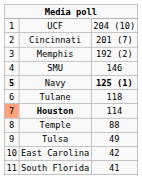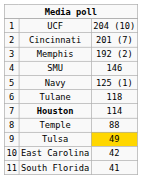(12, 82) bold -> (12, 82) normal
(114, 82) bold -> (114, 82) normal
(12, 111) lightsalmon background -> (12, 111) no background
(114, 139) no background -> (114, 139) gold background
